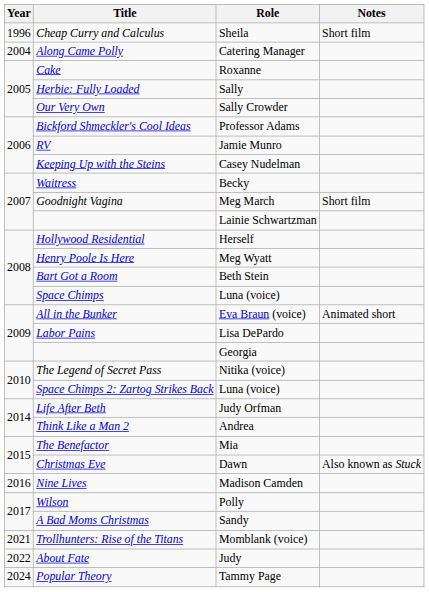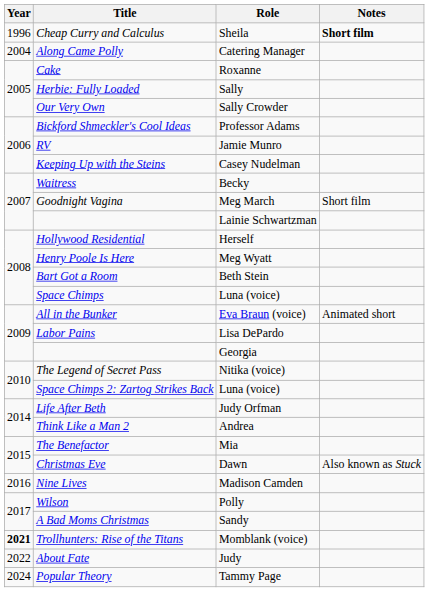(346, 32) normal -> (348, 32) bold
(19, 539) normal -> (19, 539) bold
